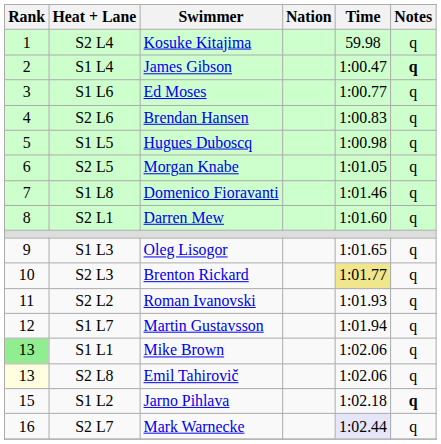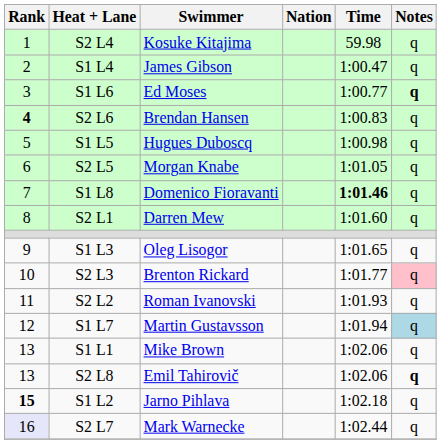(413, 67) bold -> (414, 67) normal
(413, 92) normal -> (414, 92) bold
(27, 117) normal -> (27, 117) bold
(363, 192) normal -> (363, 192) bold
(363, 275) khaki background -> (363, 275) no background
(413, 275) no background -> (414, 275) pink background
(413, 325) no background -> (414, 325) lightblue background
(27, 350) lightgreen background -> (27, 350) no background
(27, 376) lightyellow background -> (27, 376) no background
(413, 376) normal -> (414, 376) bold
(27, 401) normal -> (27, 401) bold
(413, 401) bold -> (414, 401) normal
(27, 426) no background -> (27, 426) lavender background
(363, 426) lavender background -> (363, 426) no background
